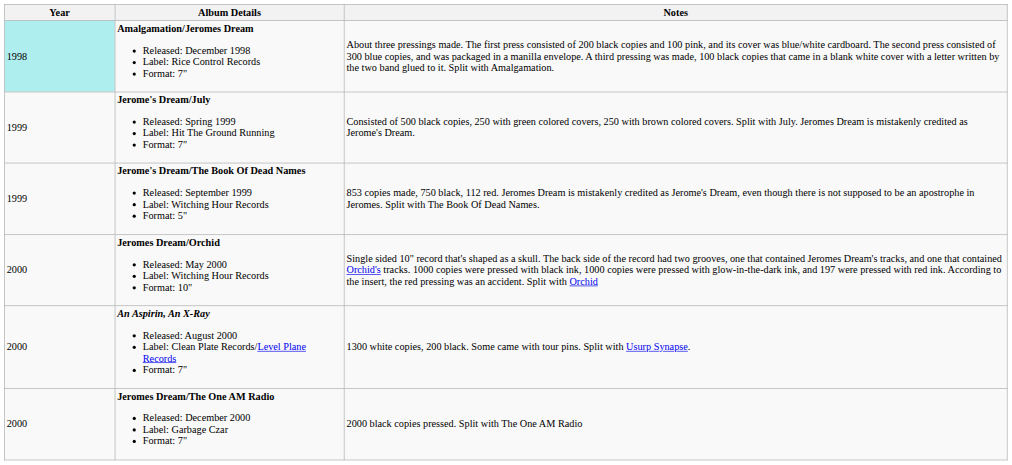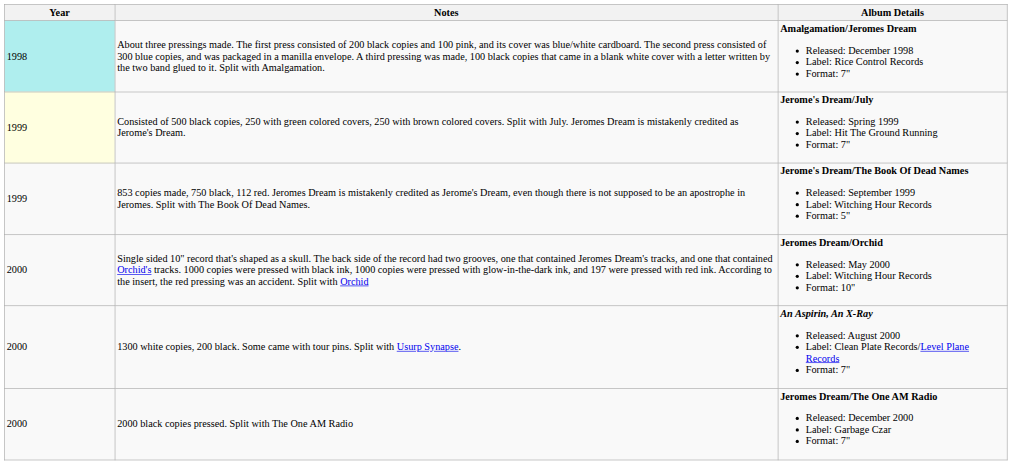columns swapped: (229, 12) <-> (676, 12)
(17, 127) no background -> (17, 127) lightyellow background
